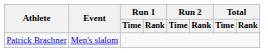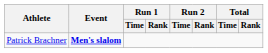(95, 40) normal -> (96, 40) bold
